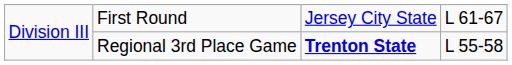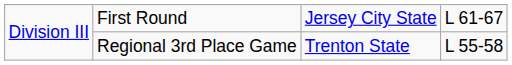(361, 45) bold -> (357, 45) normal
